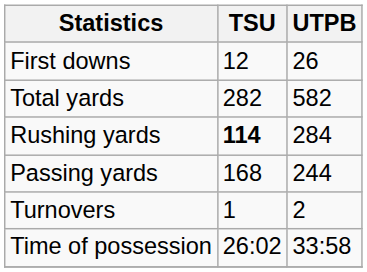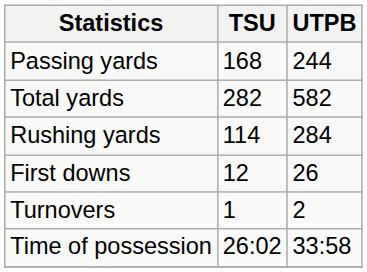rows swapped: (70, 60) <-> (84, 172)
(242, 135) bold -> (242, 135) normal
